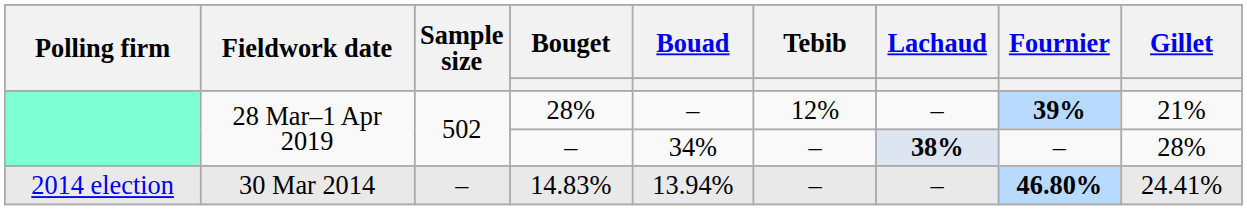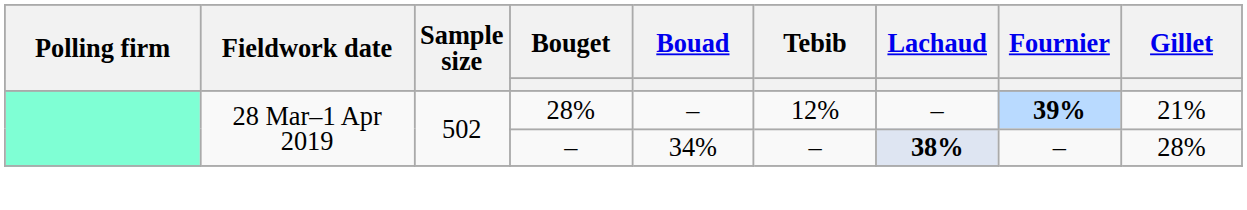- row: (571, 186)
